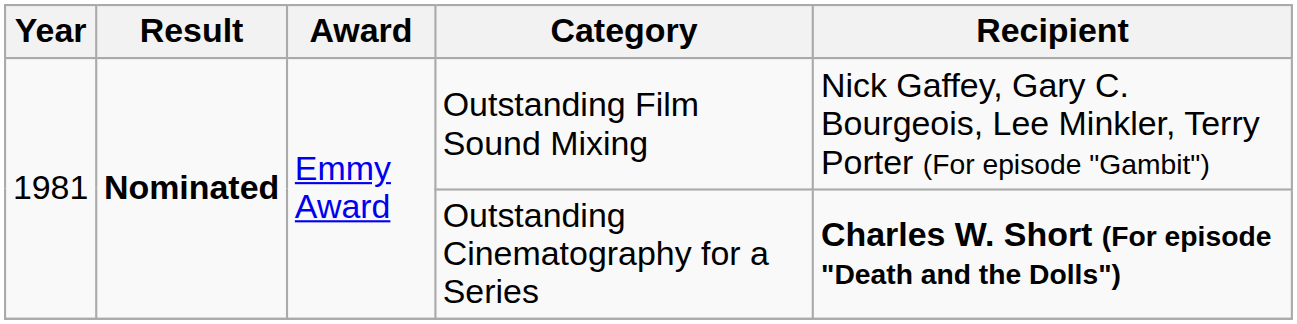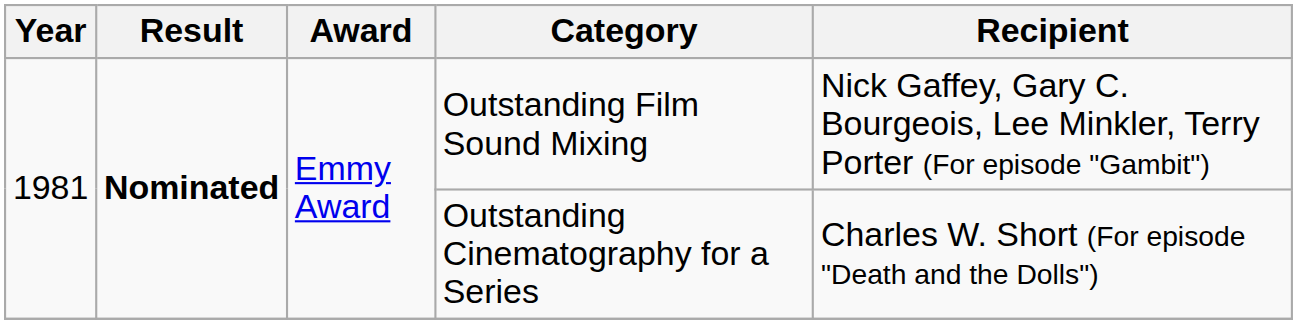(1046, 253) bold -> (1033, 253) normal
